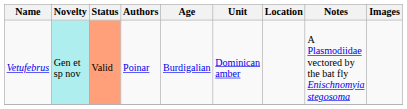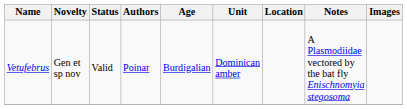(67, 68) paleturquoise background -> (67, 68) no background
(102, 68) lightsalmon background -> (102, 68) no background
